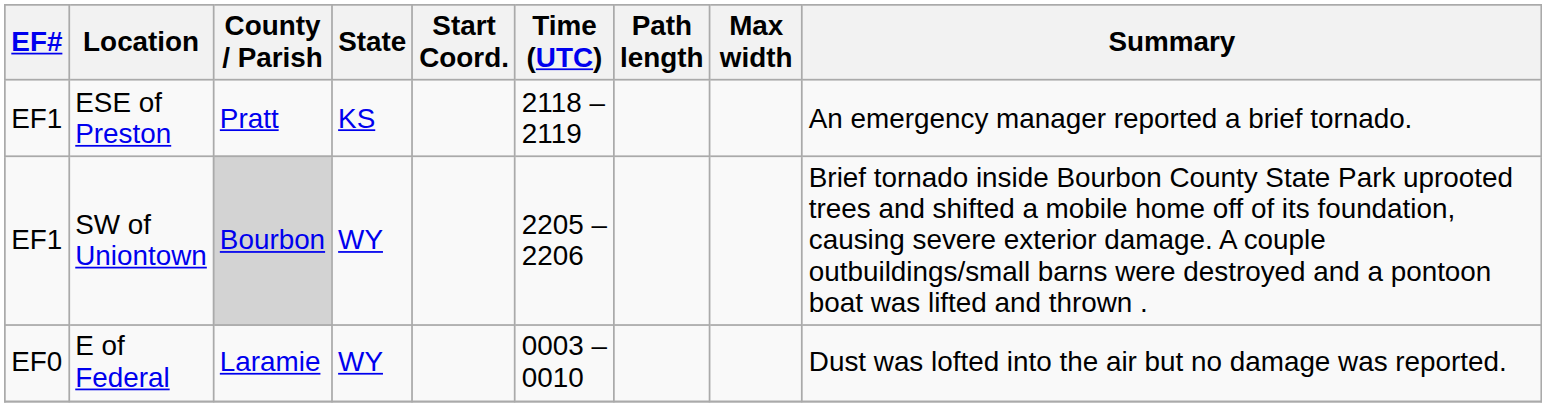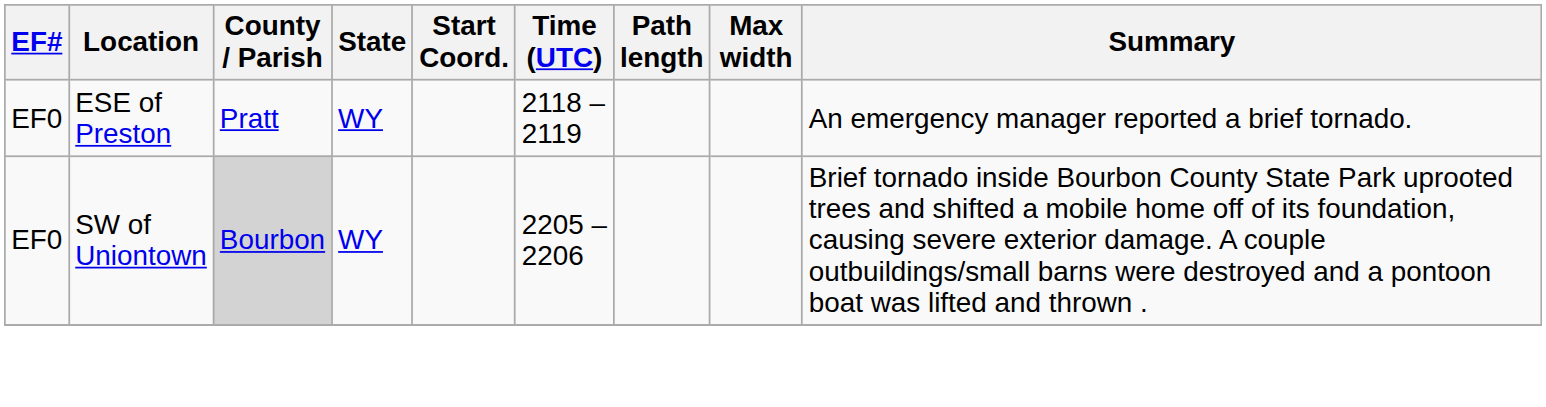(37, 117) EF1 -> (37, 117) EF0
(357, 117) KS -> (361, 117) WY
(37, 240) EF1 -> (37, 240) EF0
- row: (122, 362)
